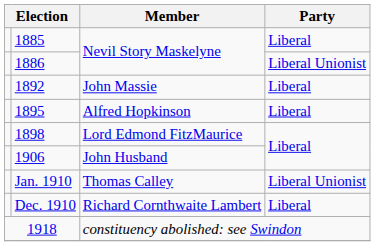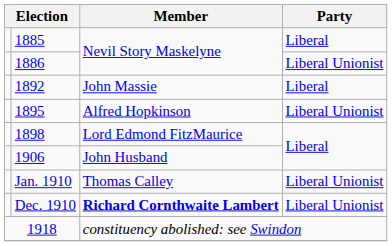(290, 110) Liberal -> (334, 110) Liberal Unionist
(172, 205) normal -> (181, 205) bold
(290, 205) Liberal -> (334, 205) Liberal Unionist
